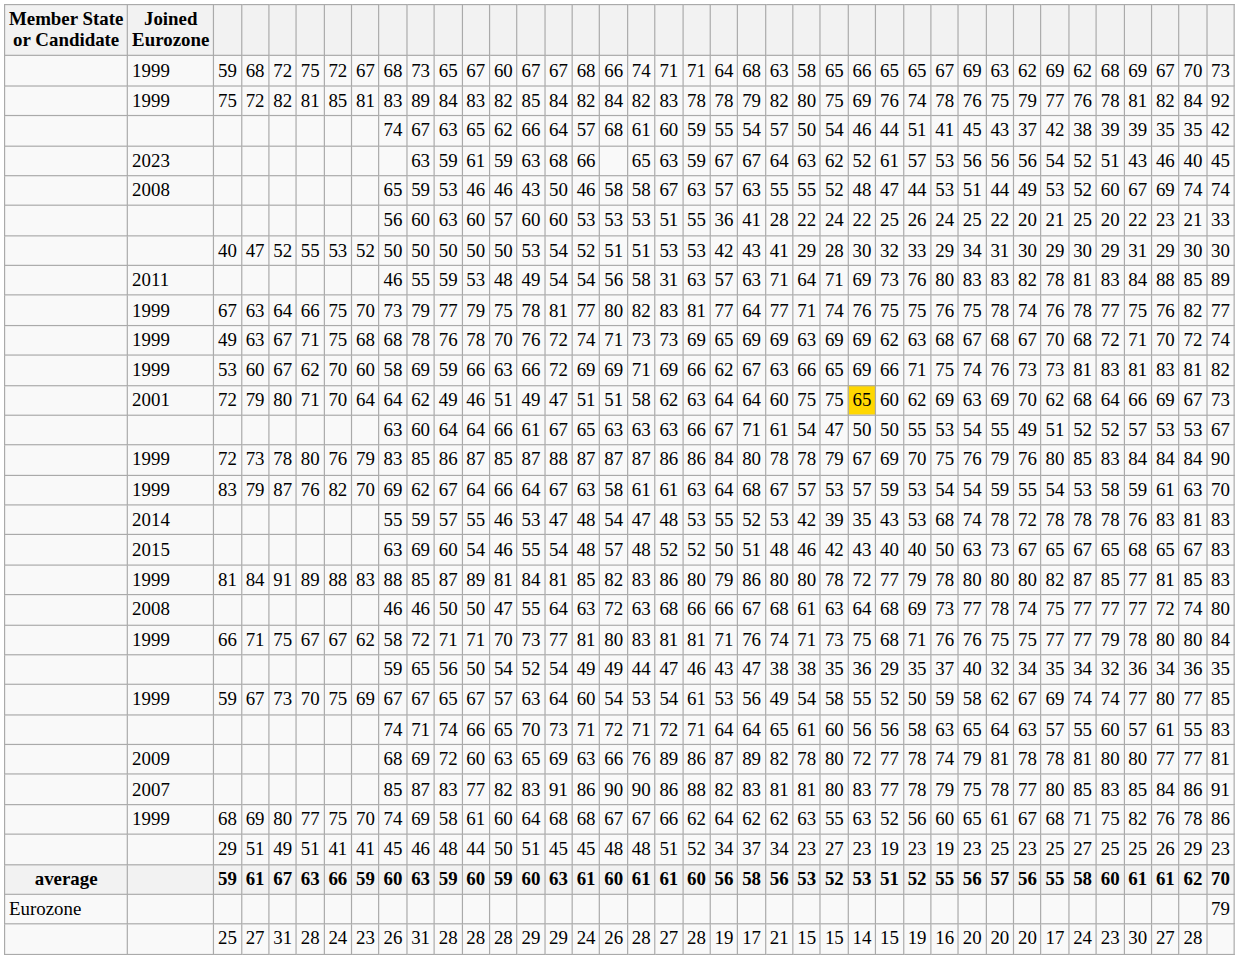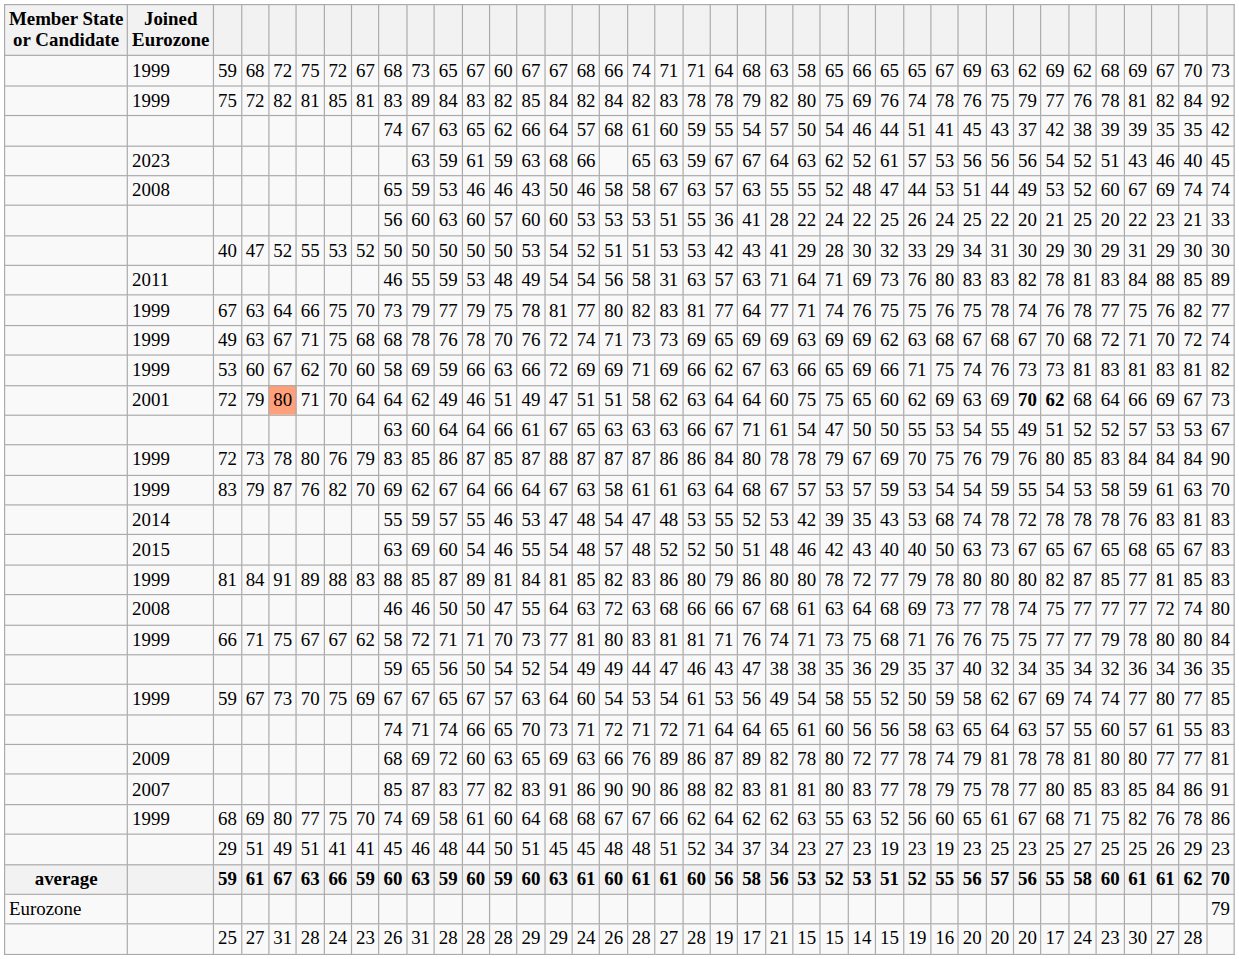(283, 400) no background -> (283, 400) lightsalmon background
(862, 400) gold background -> (862, 400) no background
(1027, 400) normal -> (1027, 400) bold
(1055, 400) normal -> (1055, 400) bold
